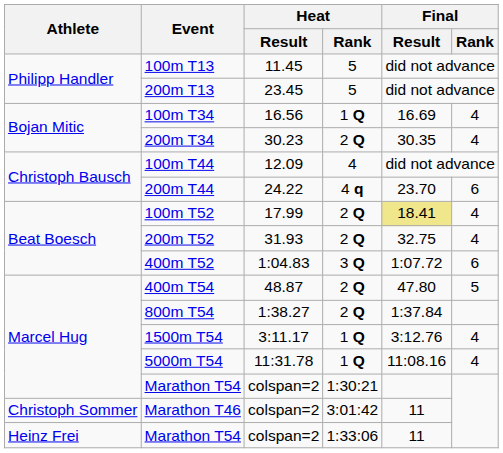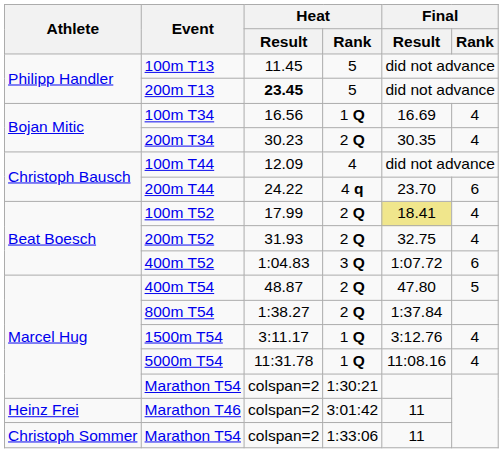(284, 90) normal -> (284, 90) bold
(73, 410) Christoph Sommer -> (43, 410) Heinz Frei
(43, 435) Heinz Frei -> (73, 435) Christoph Sommer
